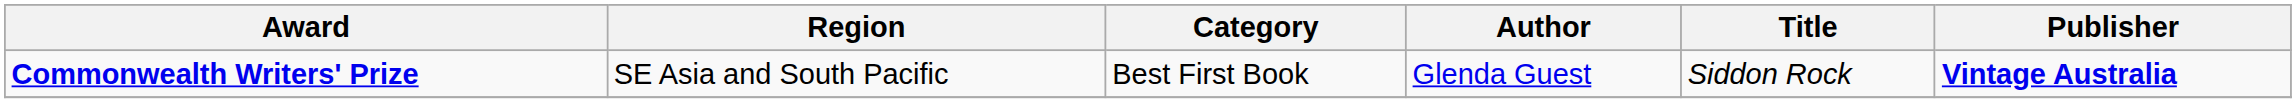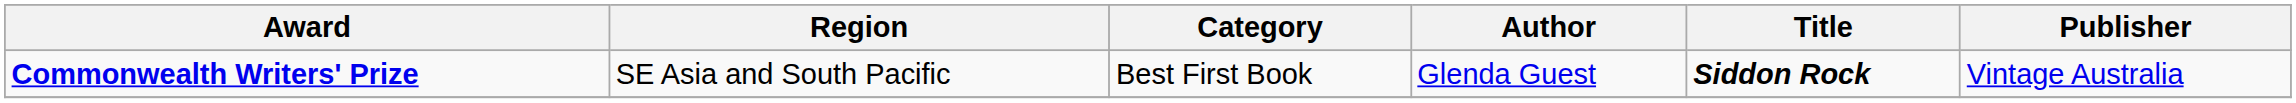(1770, 73) normal -> (1782, 73) bold
(2059, 73) bold -> (2075, 73) normal
